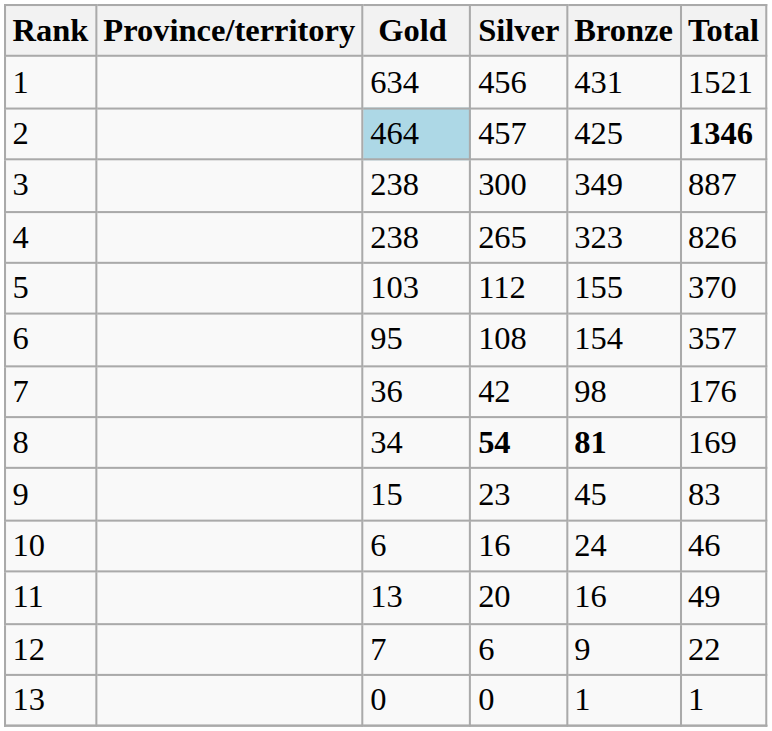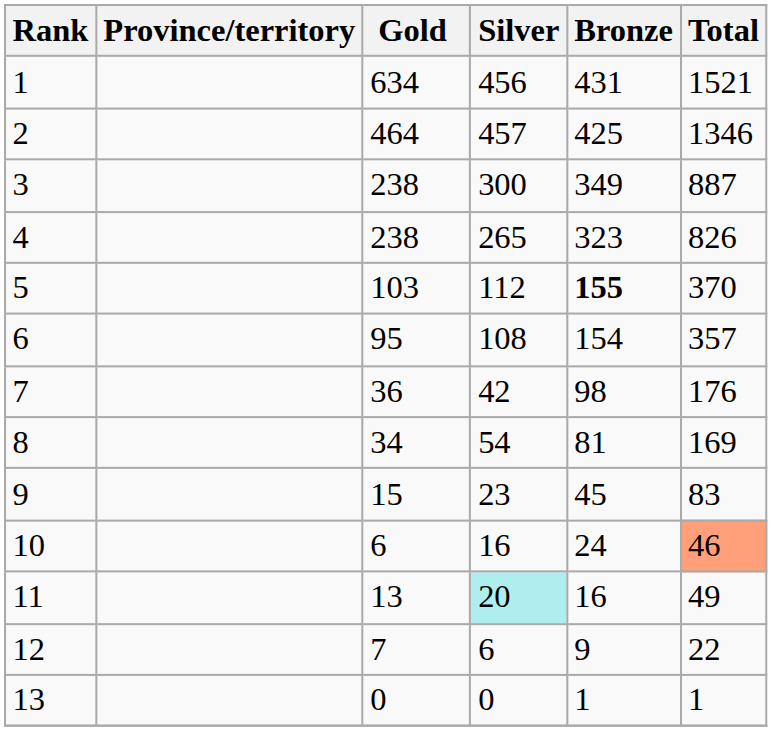(395, 133) lightblue background -> (395, 133) no background
(720, 133) bold -> (720, 133) normal
(599, 287) normal -> (599, 287) bold
(494, 442) bold -> (494, 442) normal
(591, 442) bold -> (591, 442) normal
(704, 545) no background -> (704, 545) lightsalmon background
(494, 596) no background -> (494, 596) paleturquoise background
